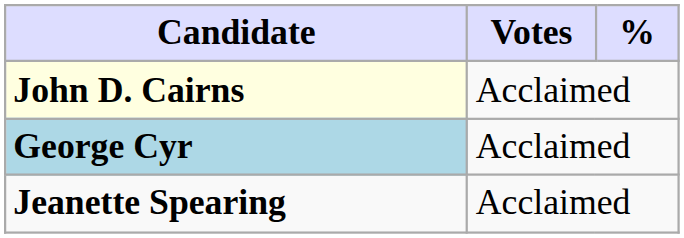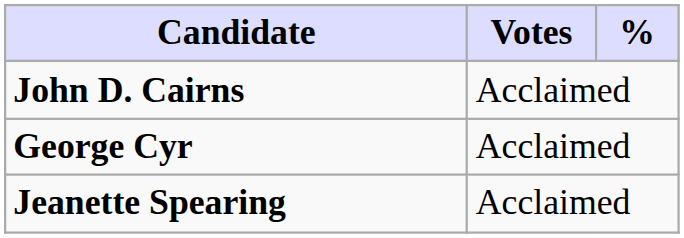(129, 89) lightyellow background -> (129, 89) no background
(103, 145) lightblue background -> (103, 145) no background
